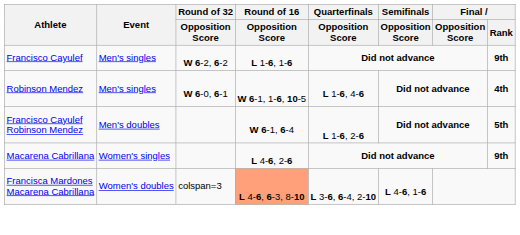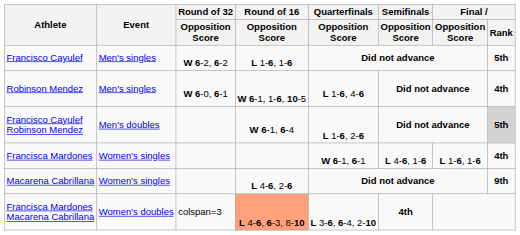(501, 58) 9th -> (501, 58) 5th
(501, 125) no background -> (501, 125) lightgrey background
+ row: (50, 156)
(406, 192) L 4-6, 1-6 -> (406, 212) 4th
